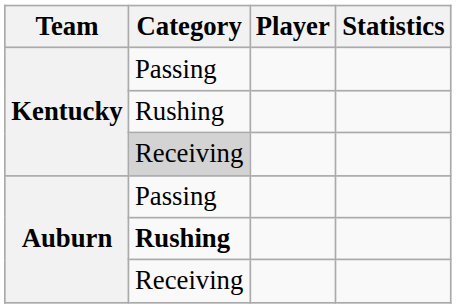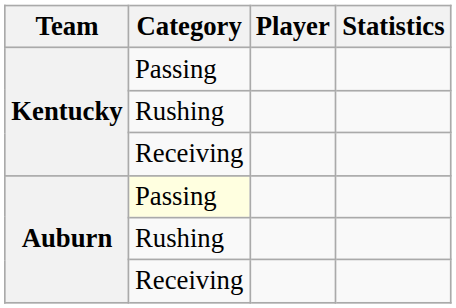(189, 153) lightgrey background -> (189, 153) no background
(176, 195) no background -> (176, 195) lightyellow background
(183, 238) bold -> (180, 238) normal
